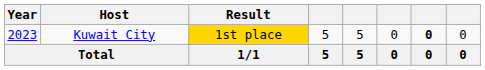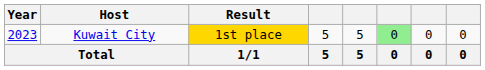(394, 35) no background -> (394, 35) lightgreen background
(429, 35) bold -> (429, 35) normal
